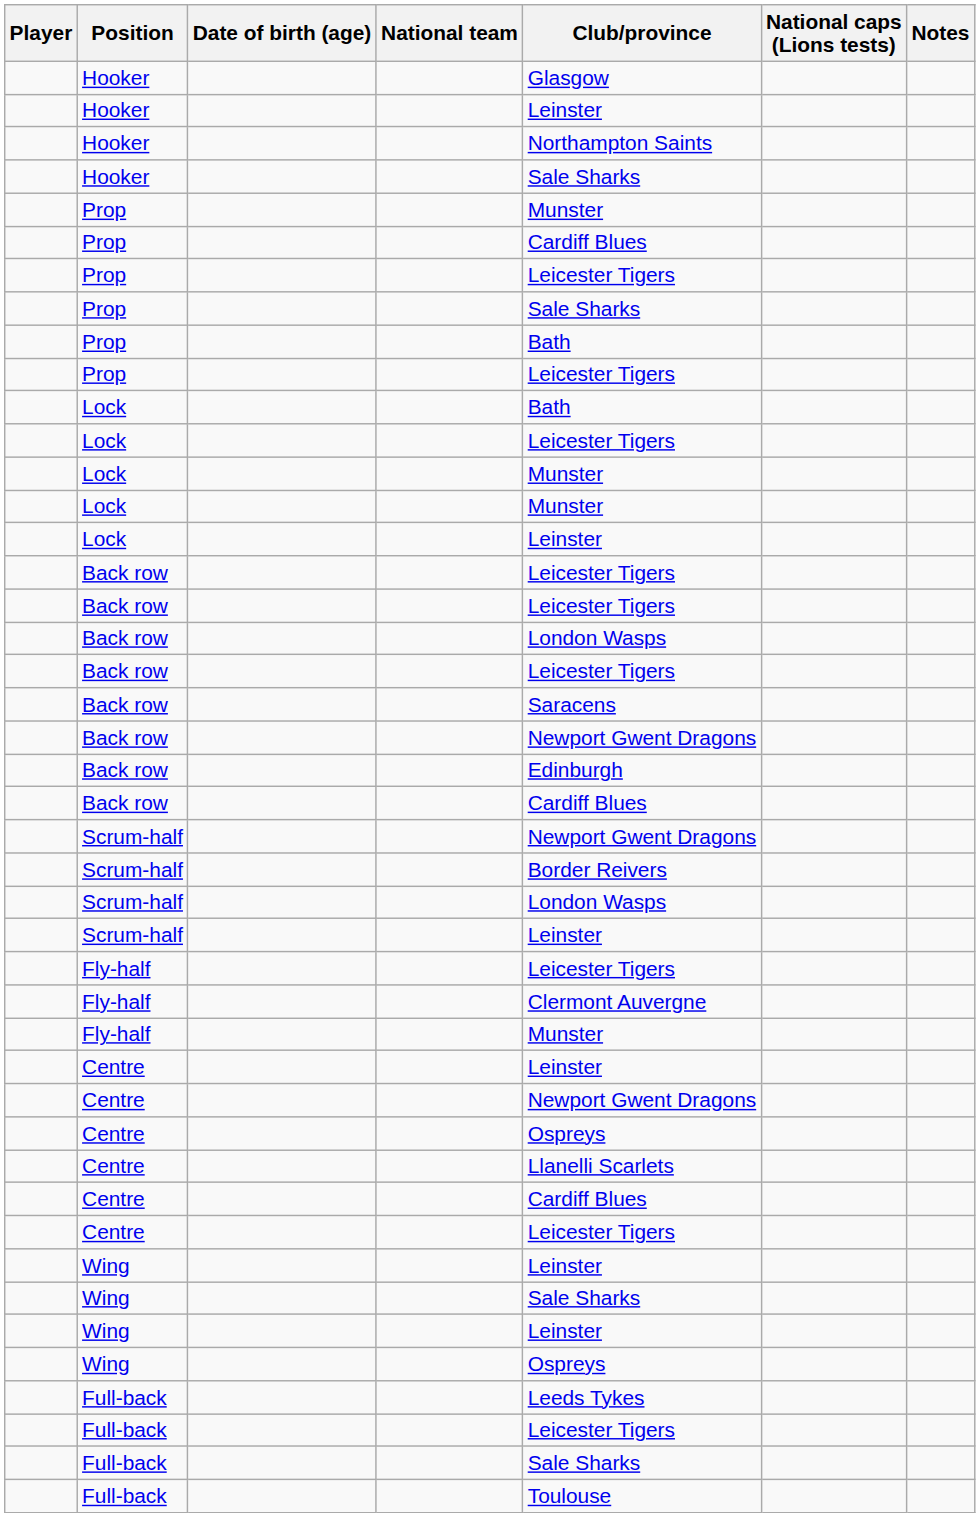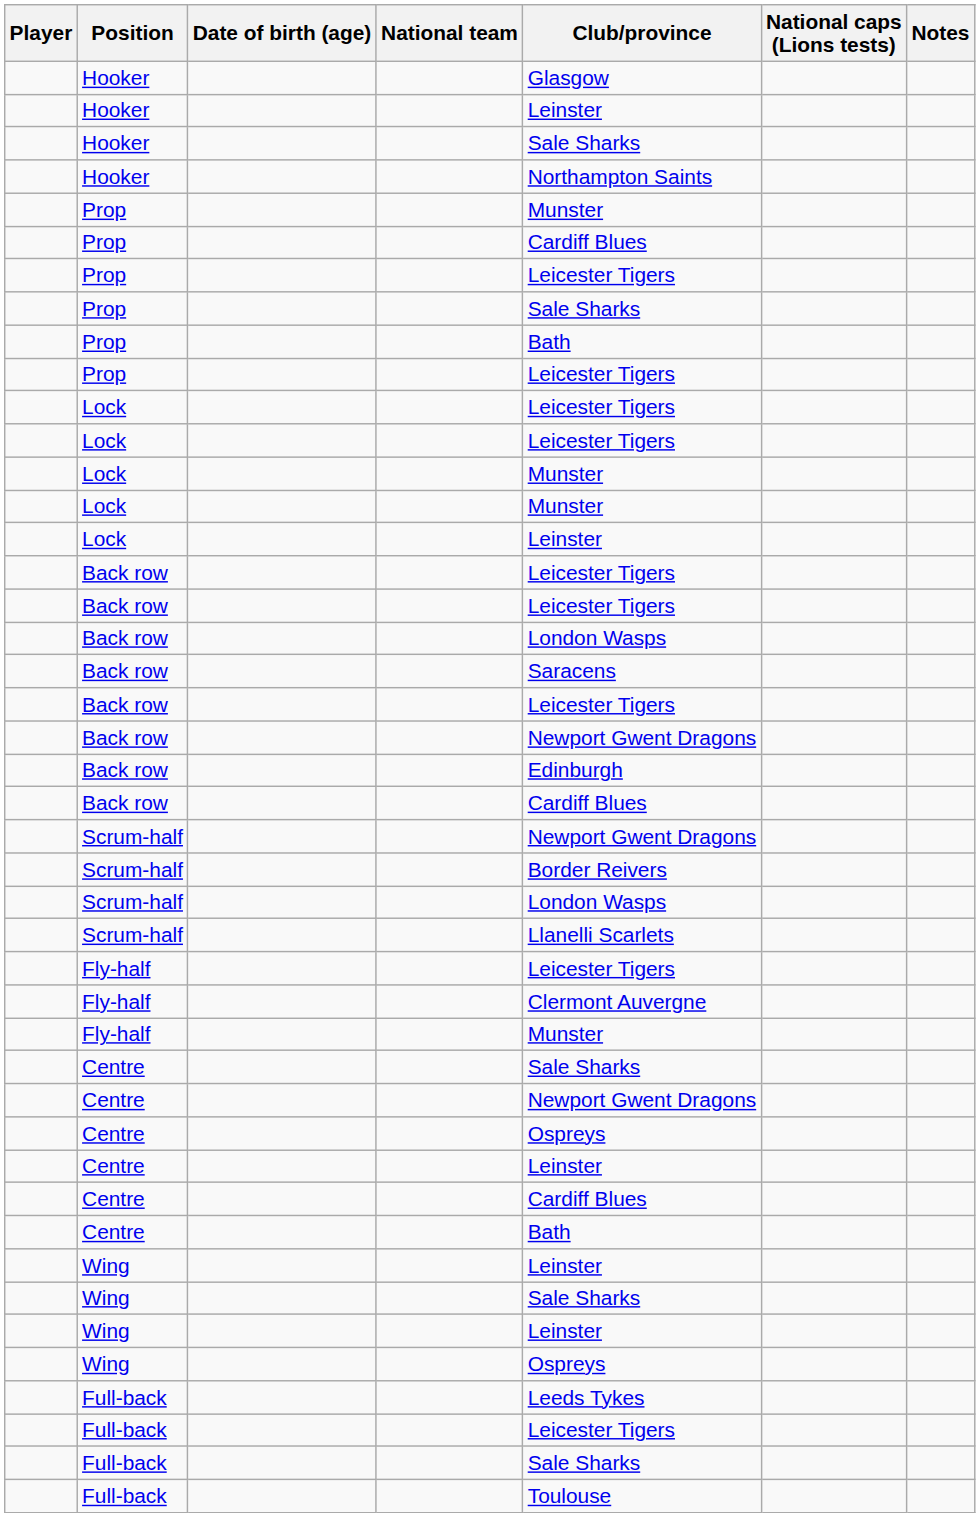(620, 144) Northampton Saints -> (584, 144) Sale Sharks
(584, 177) Sale Sharks -> (620, 177) Northampton Saints
(549, 408) Bath -> (601, 408) Leicester Tigers
(601, 672) Leicester Tigers -> (572, 672) Saracens
(572, 705) Saracens -> (601, 705) Leicester Tigers
(565, 935) Leinster -> (601, 935) Llanelli Scarlets
(565, 1067) Leinster -> (584, 1067) Sale Sharks
(601, 1166) Llanelli Scarlets -> (565, 1166) Leinster
(601, 1232) Leicester Tigers -> (549, 1232) Bath
